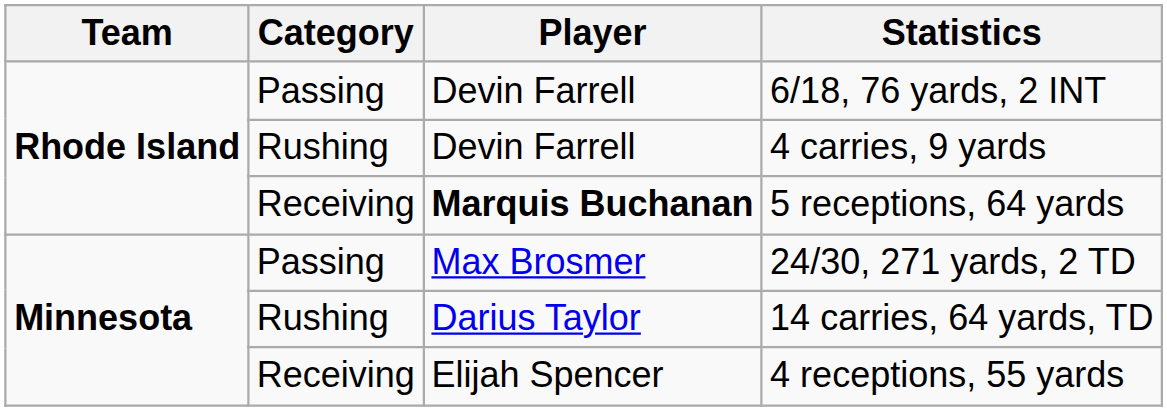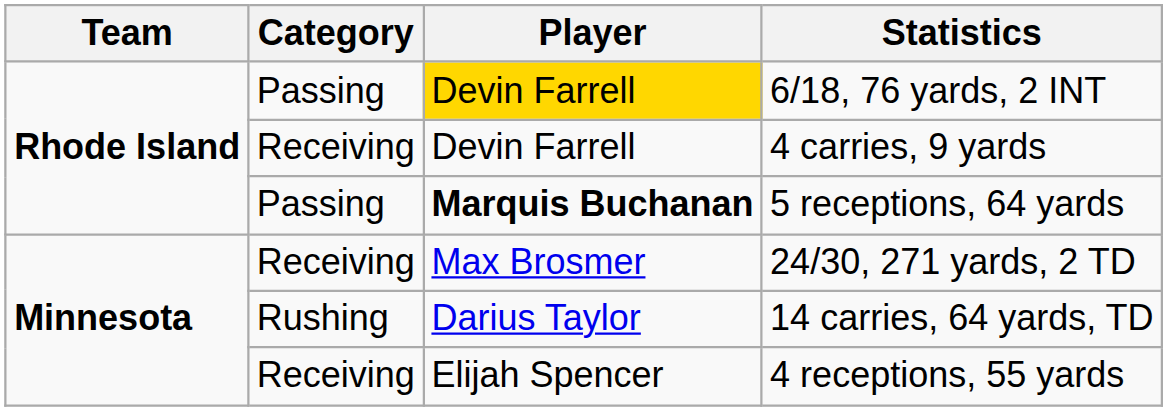(533, 90) no background -> (533, 90) gold background
(323, 147) Rushing -> (336, 147) Receiving
(336, 204) Receiving -> (321, 204) Passing
(321, 261) Passing -> (336, 261) Receiving
